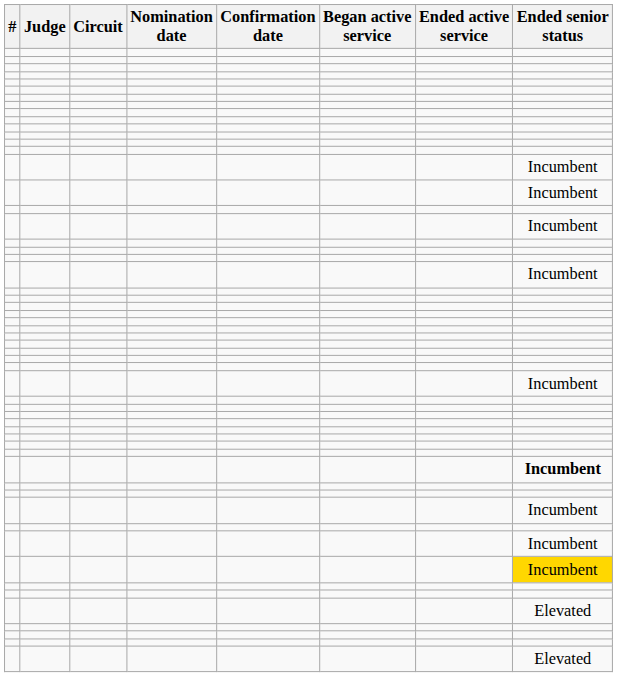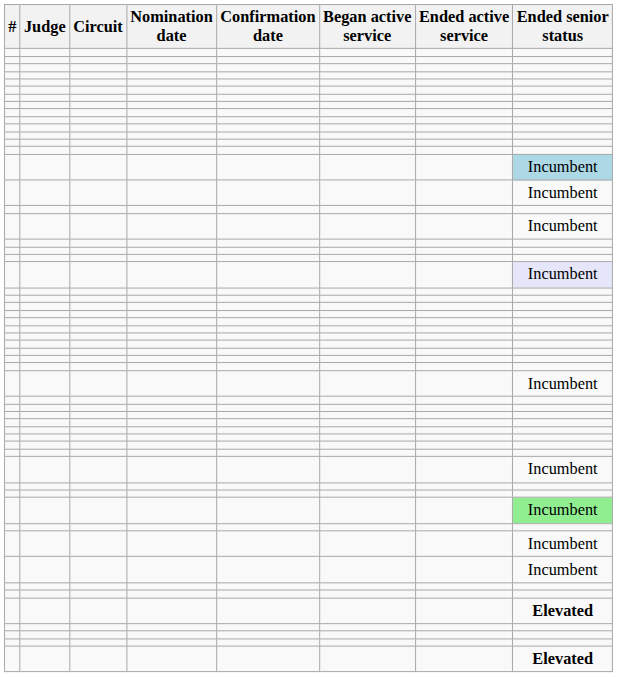(563, 166) no background -> (563, 166) lightblue background
(563, 274) no background -> (563, 274) lavender background
(563, 469) bold -> (563, 469) normal
(563, 510) no background -> (563, 510) lightgreen background
(563, 569) gold background -> (563, 569) no background
(563, 610) normal -> (563, 610) bold
(563, 659) normal -> (563, 659) bold
